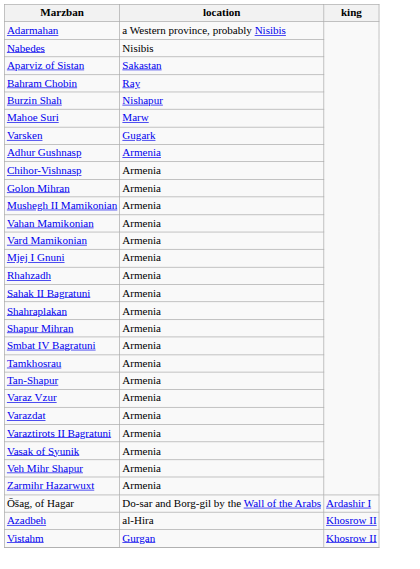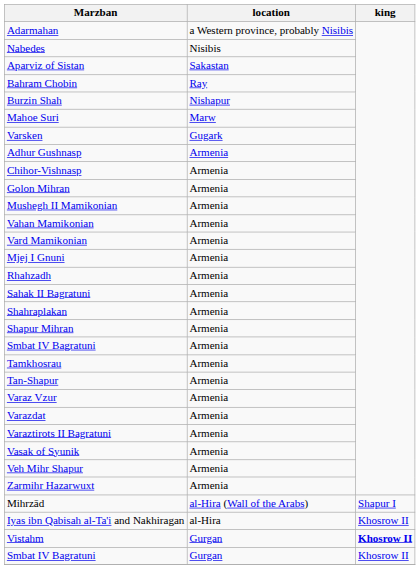+ row: (26, 503)
- row: (40, 503)
+ row: (96, 521)
- row: (27, 521)
(351, 538) normal -> (385, 538) bold
+ row: (51, 556)
